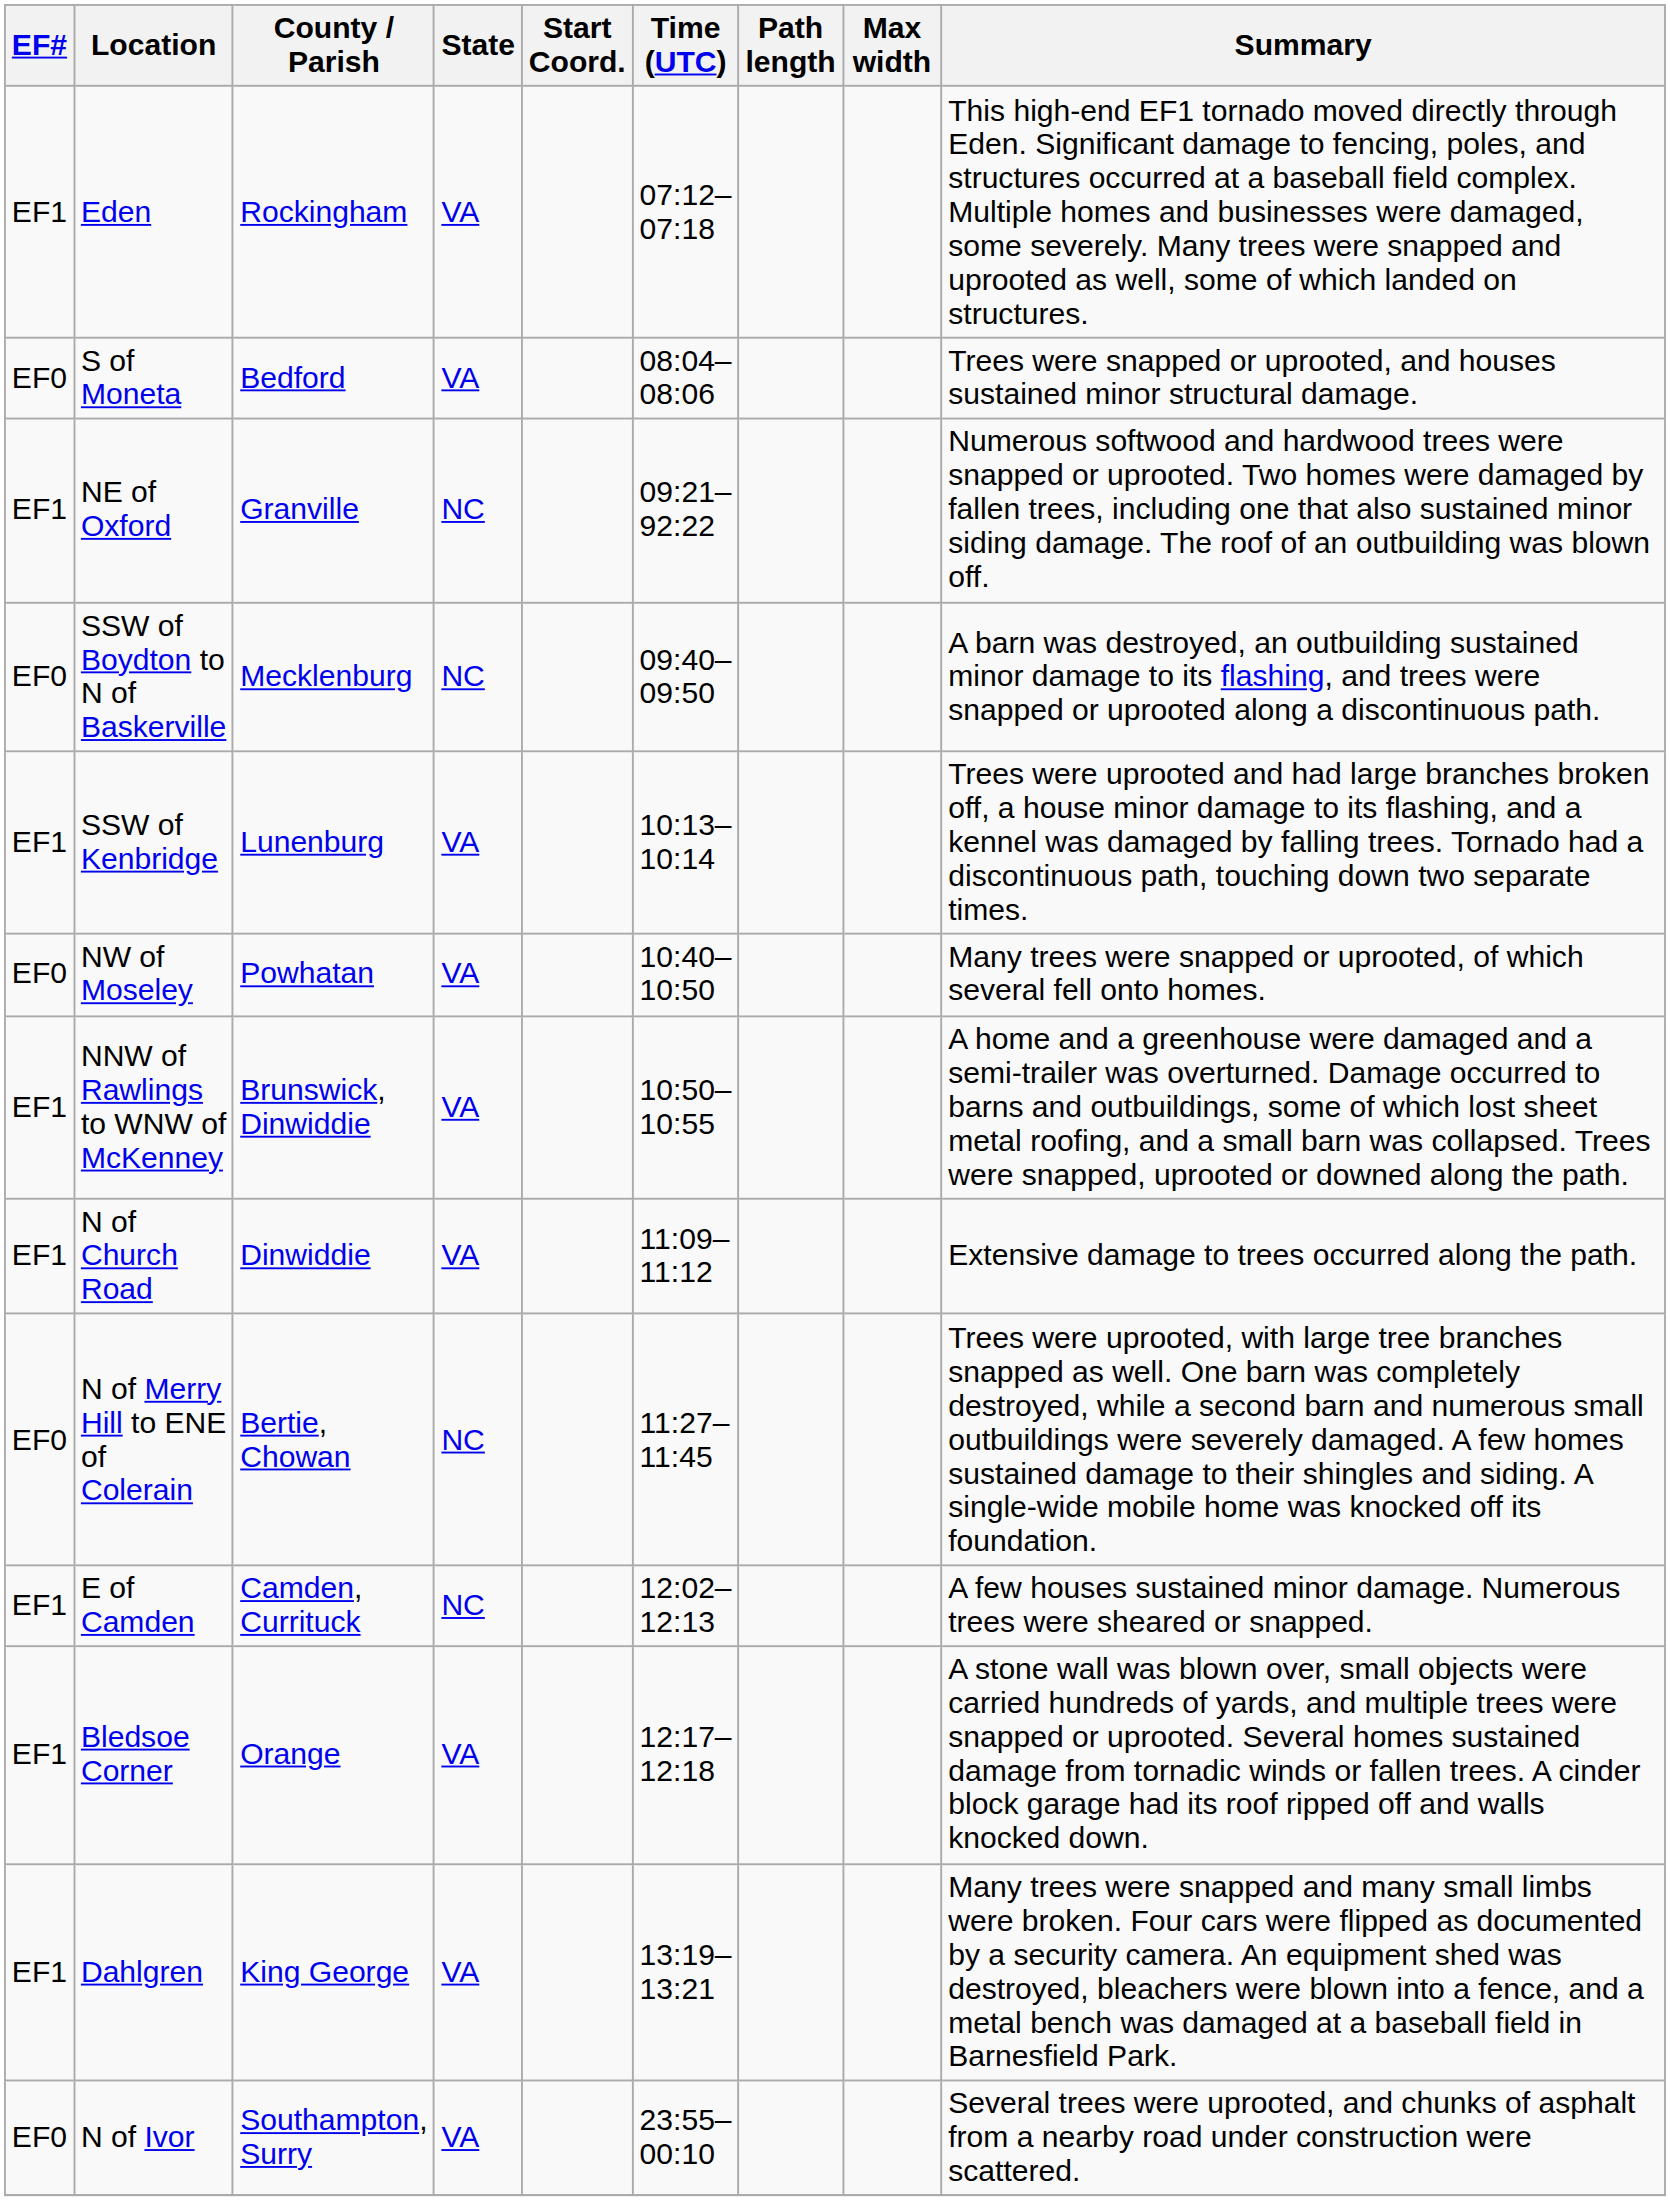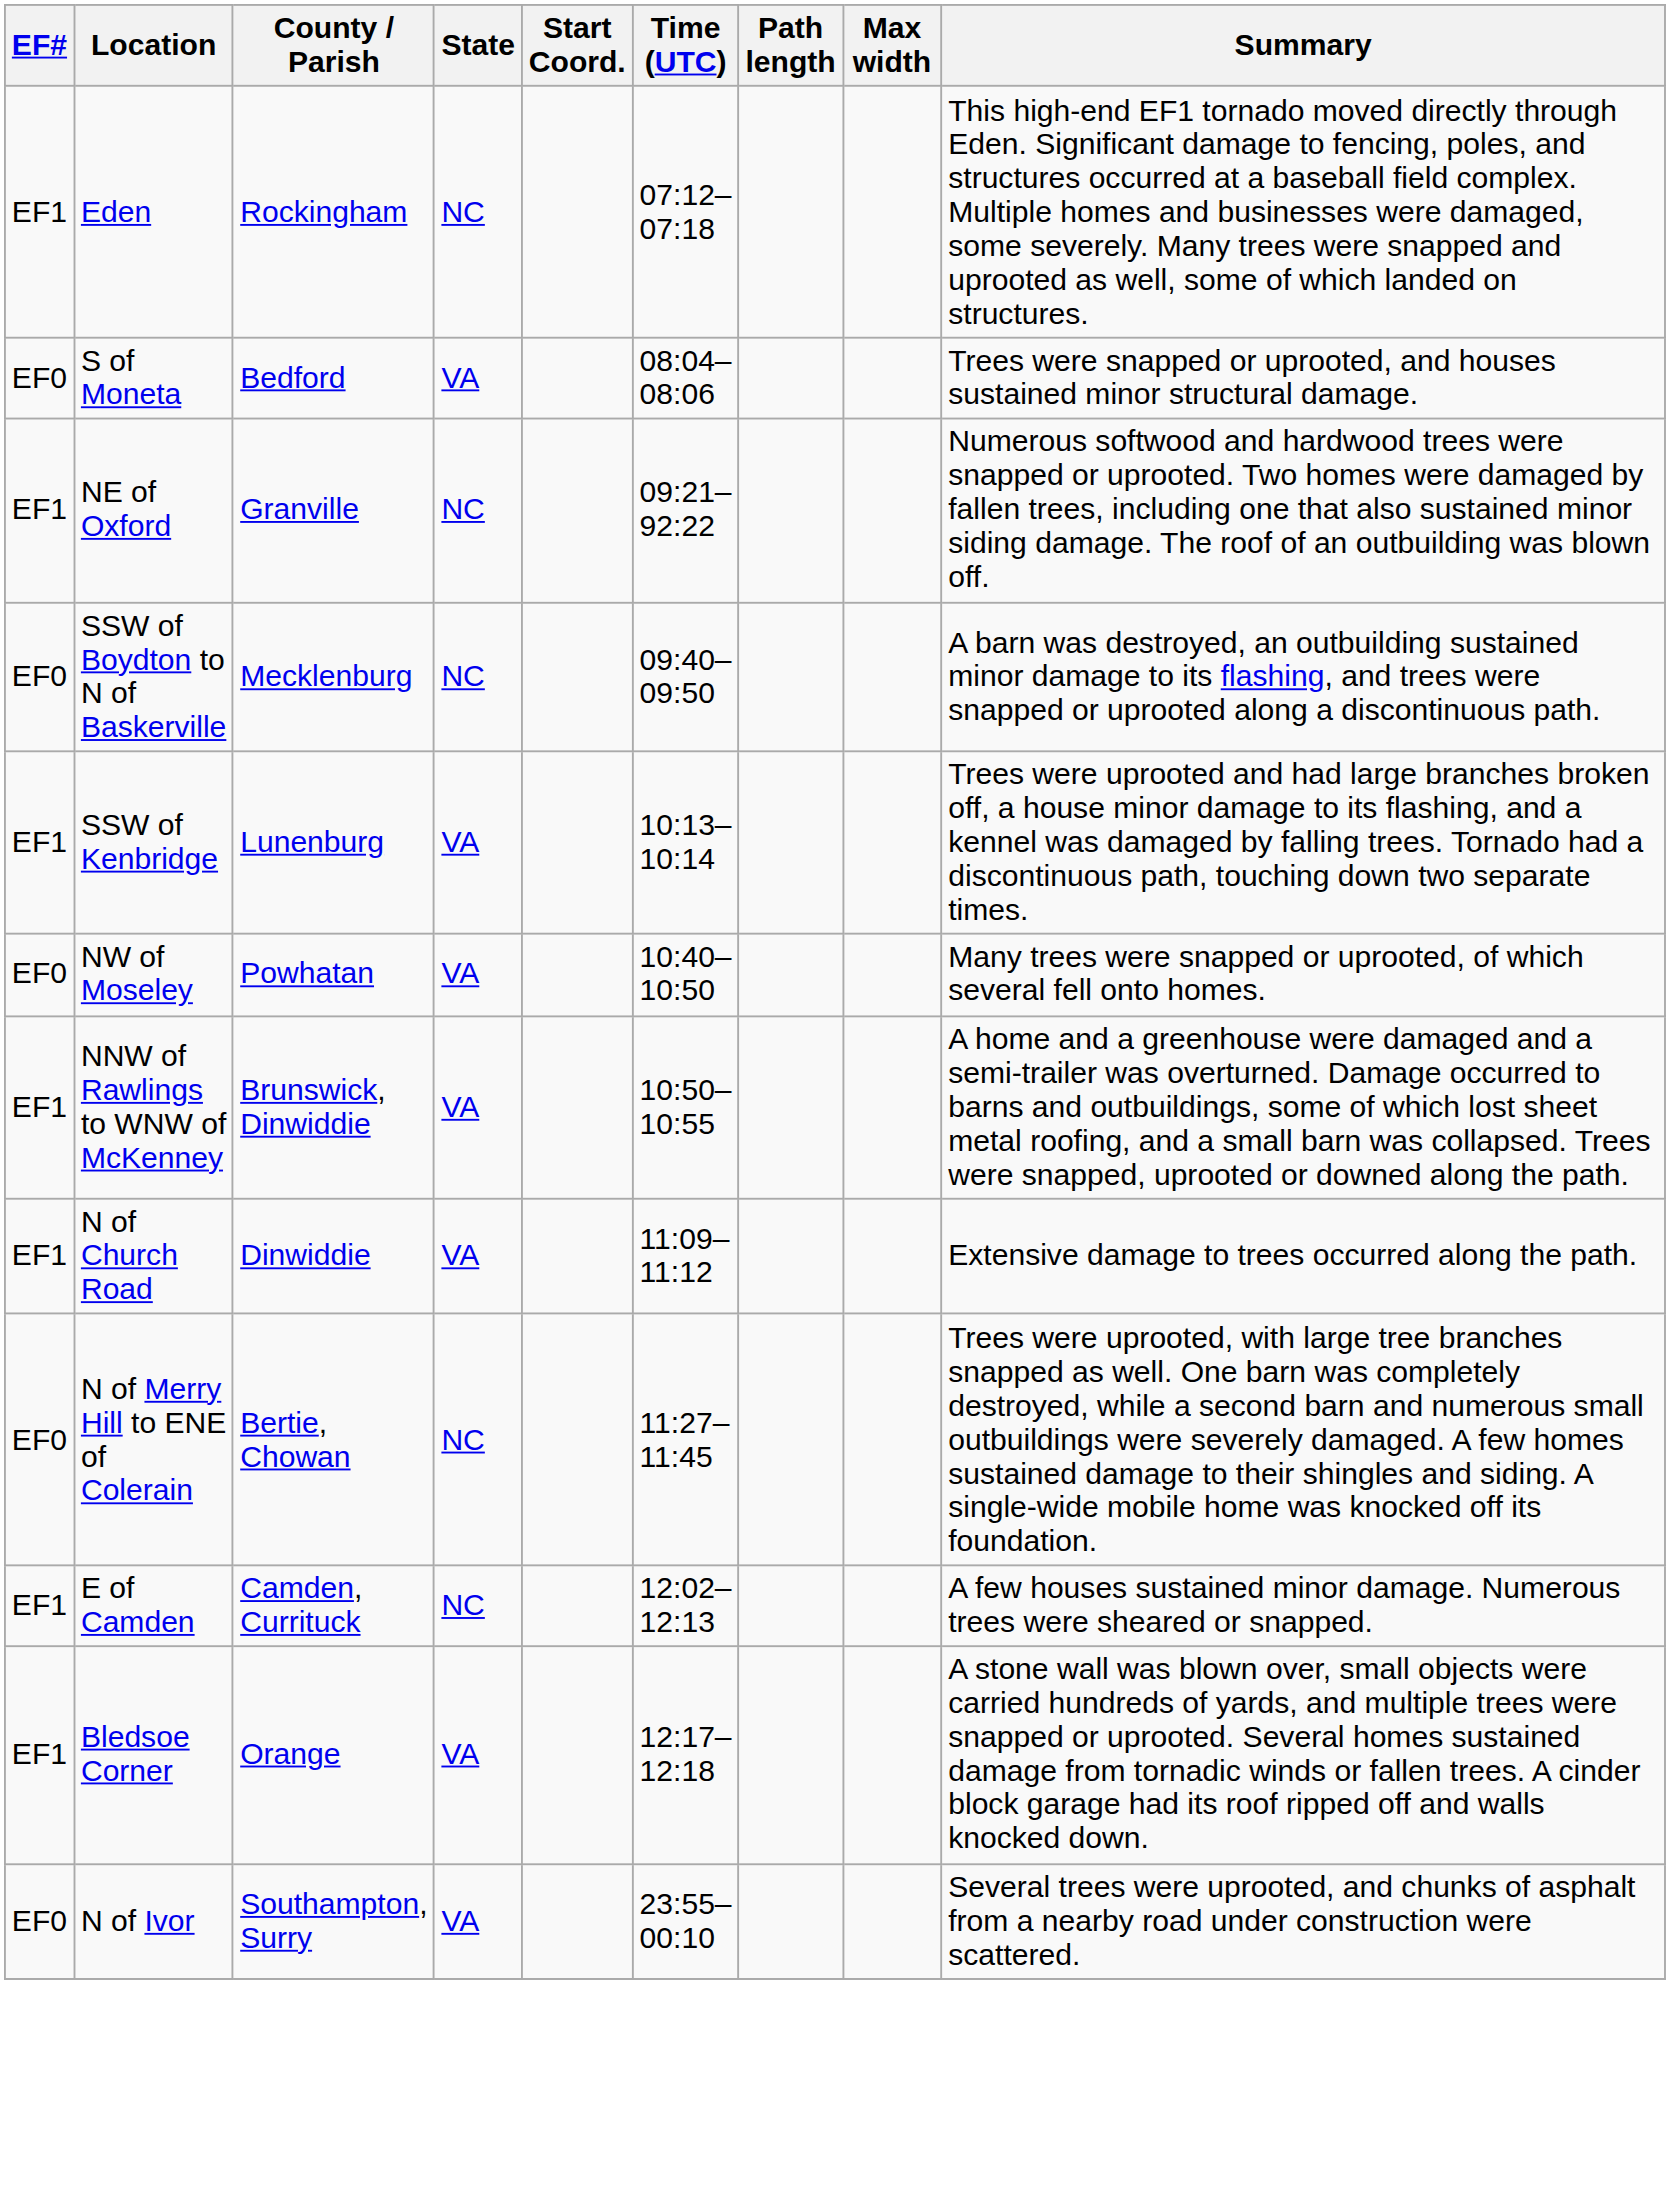(460, 211) VA -> (463, 211) NC
- row: (142, 1971)
